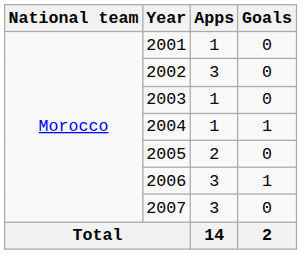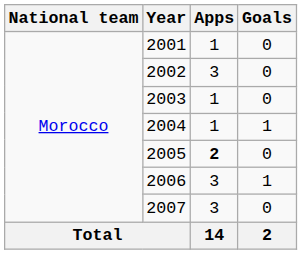(214, 154) normal -> (214, 154) bold
